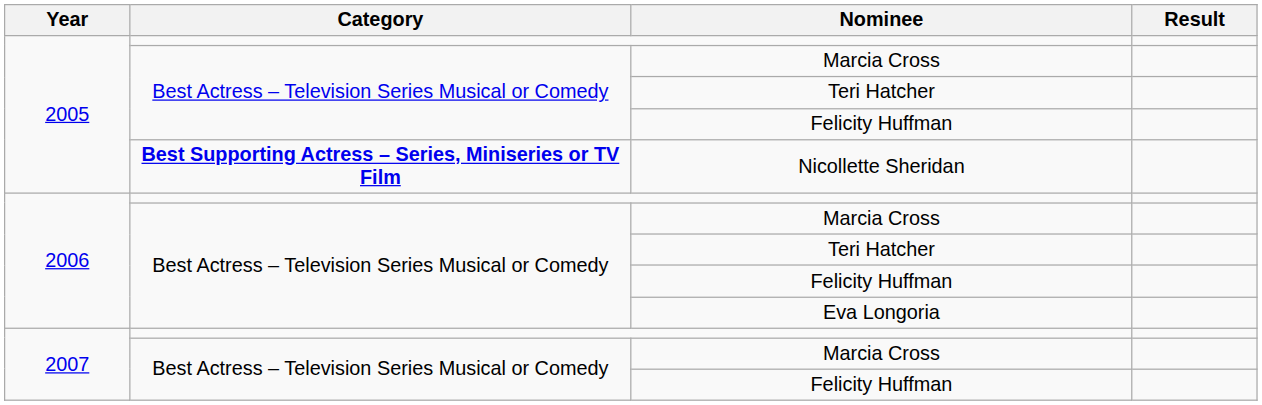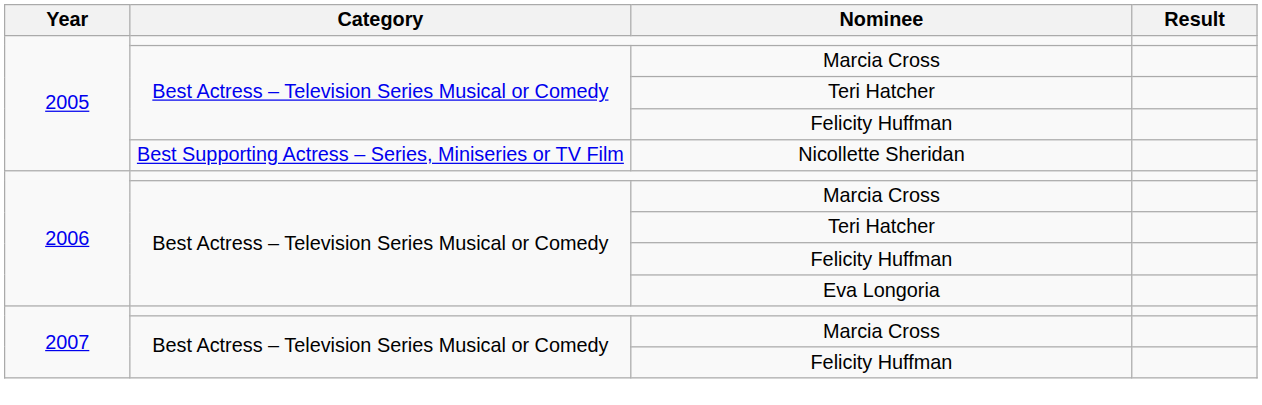(380, 166) bold -> (380, 155) normal
